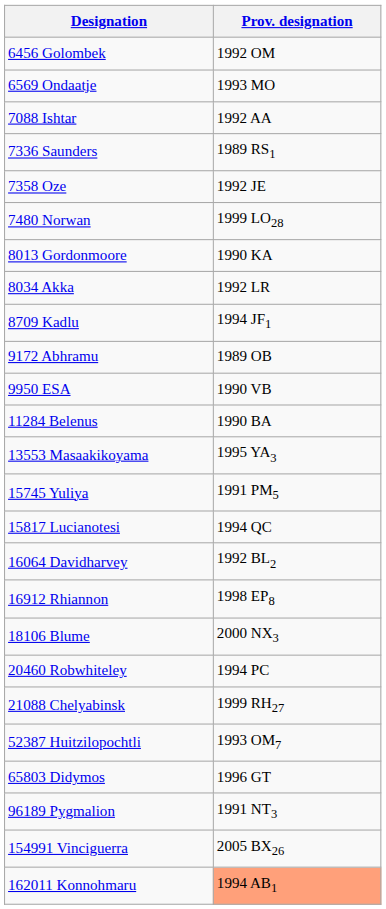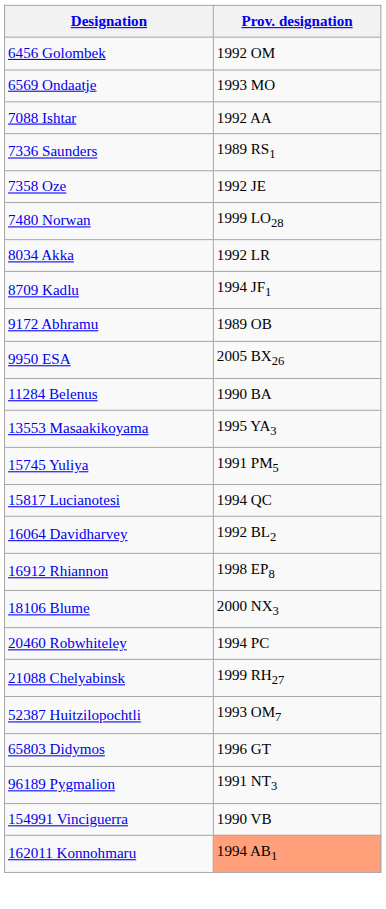- row: (67, 255)
(244, 388) 1990 VB -> (251, 358) 2005 BX26
(251, 847) 2005 BX26 -> (244, 818) 1990 VB
